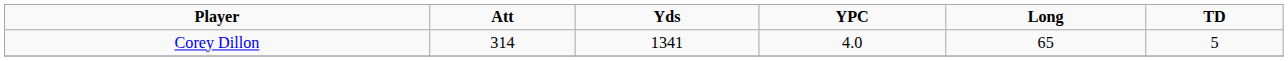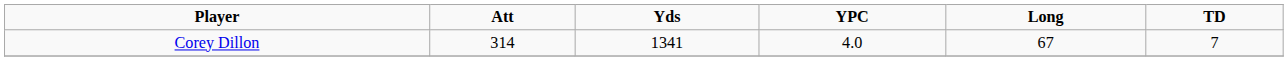(1046, 42) 65 -> (1046, 42) 67
(1214, 42) 5 -> (1214, 42) 7
